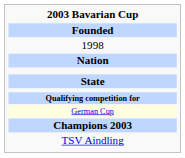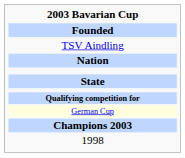(93, 45) 1998 -> (93, 45) TSV Aindling
(93, 140) TSV Aindling -> (93, 140) 1998
